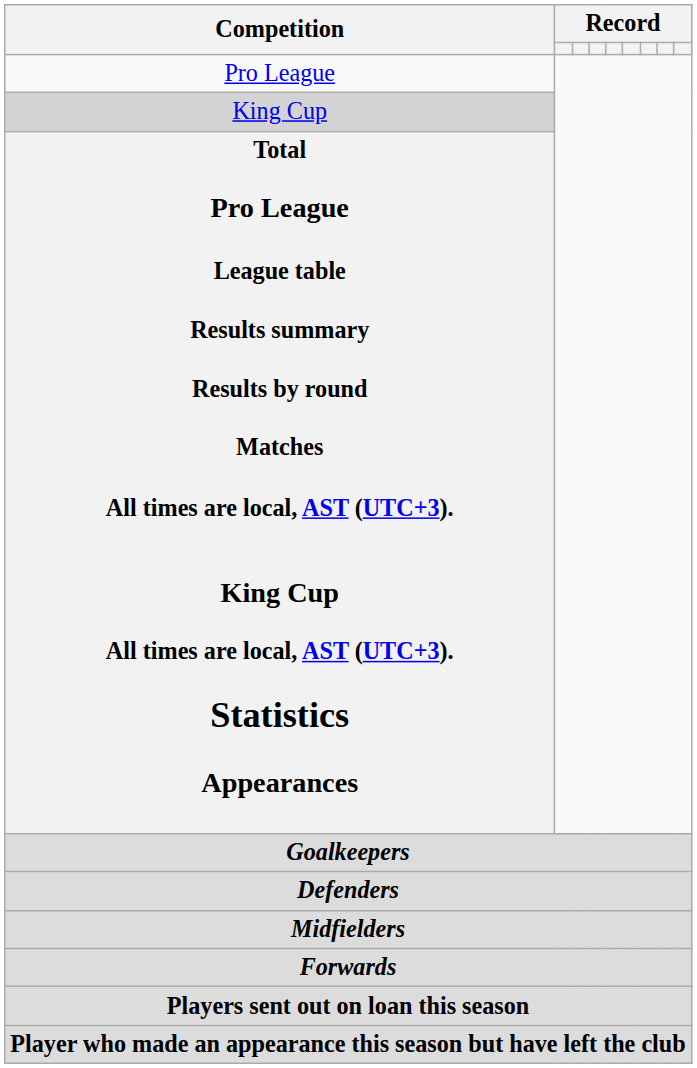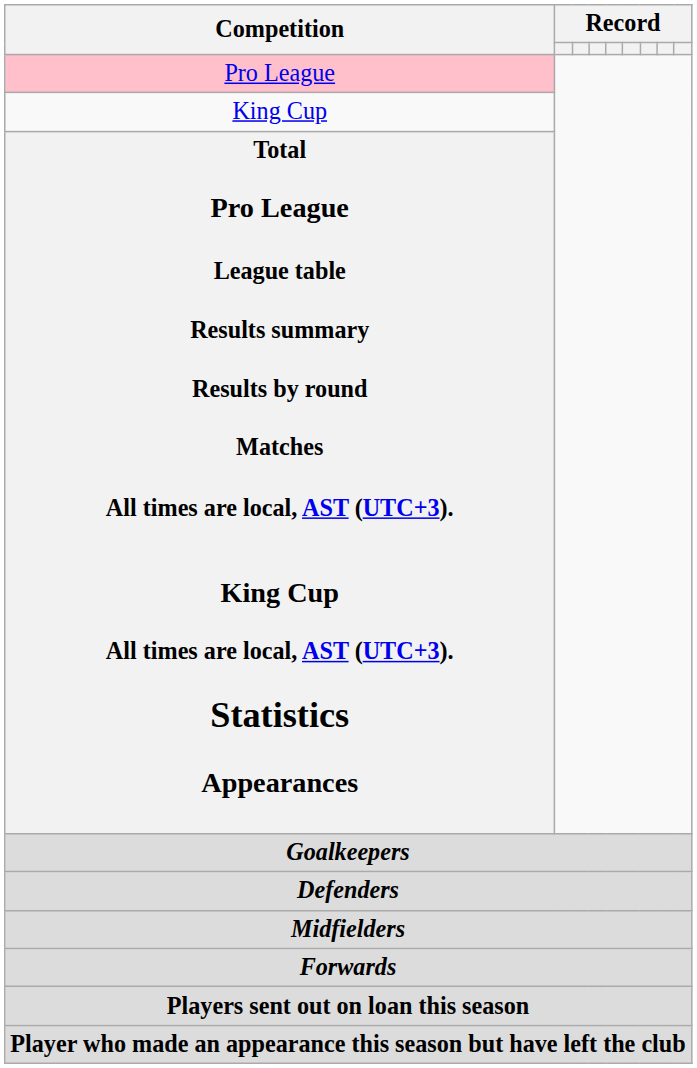(280, 73) no background -> (280, 73) pink background
(280, 111) lightgrey background -> (280, 111) no background
